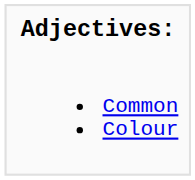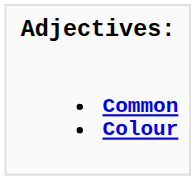(98, 118) normal -> (98, 118) bold
